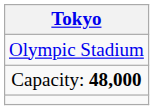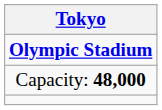(76, 49) normal -> (81, 49) bold
